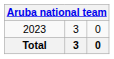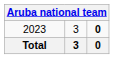(98, 29) normal -> (98, 29) bold
